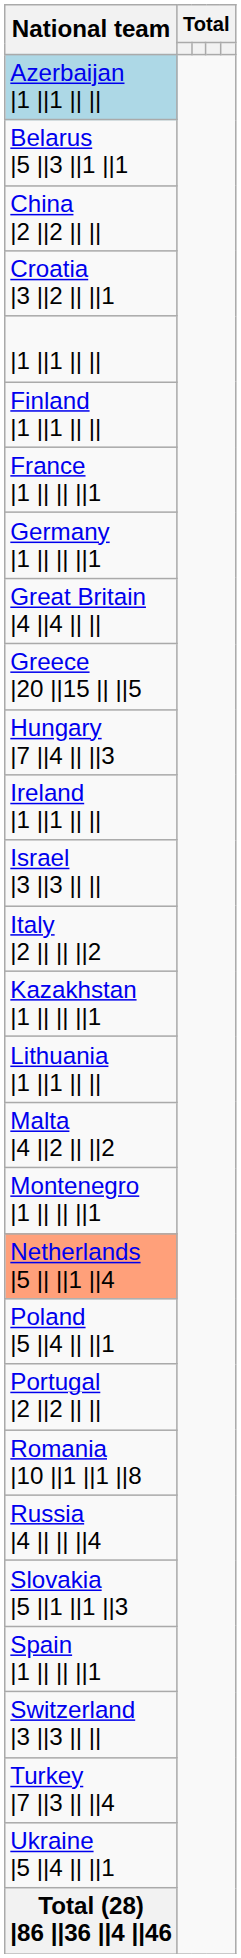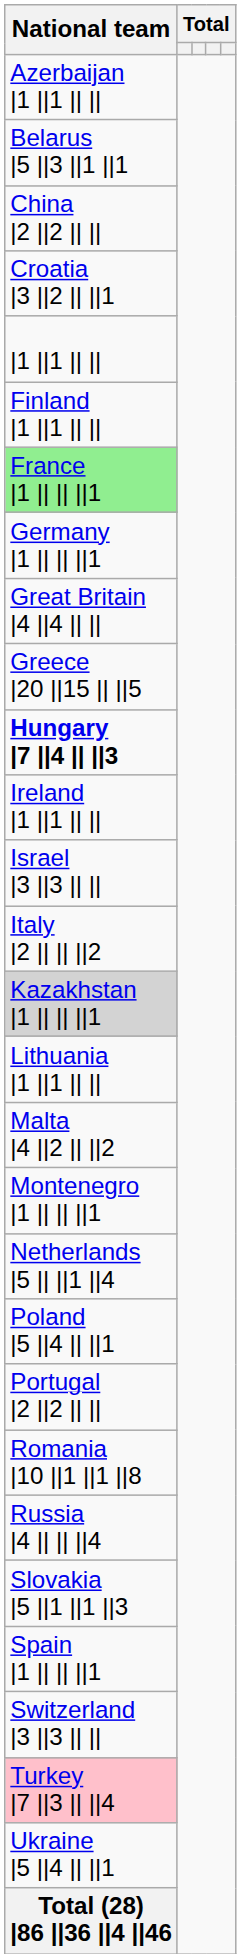(67, 86) lightblue background -> (67, 86) no background
(56, 479) no background -> (56, 479) lightgreen background
(63, 741) normal -> (64, 741) bold
(73, 1003) no background -> (73, 1003) lightgrey background
(75, 1265) lightsalmon background -> (75, 1265) no background
(63, 1789) no background -> (63, 1789) pink background
